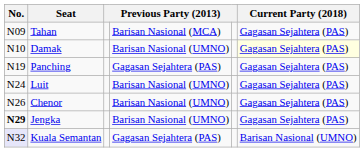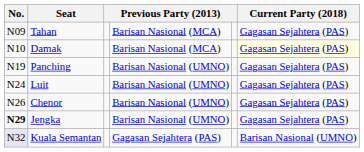(171, 49) Barisan Nasional (UMNO) -> (166, 49) Barisan Nasional (MCA)
(166, 66) Gagasan Sejahtera (PAS) -> (171, 66) Barisan Nasional (UMNO)
